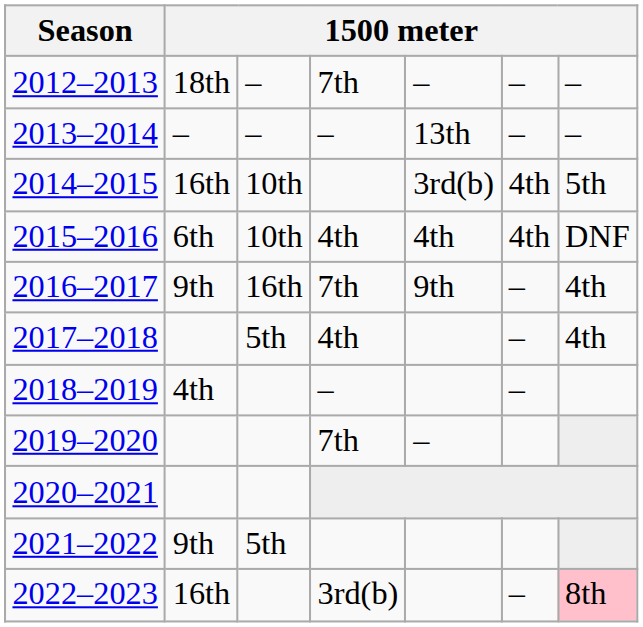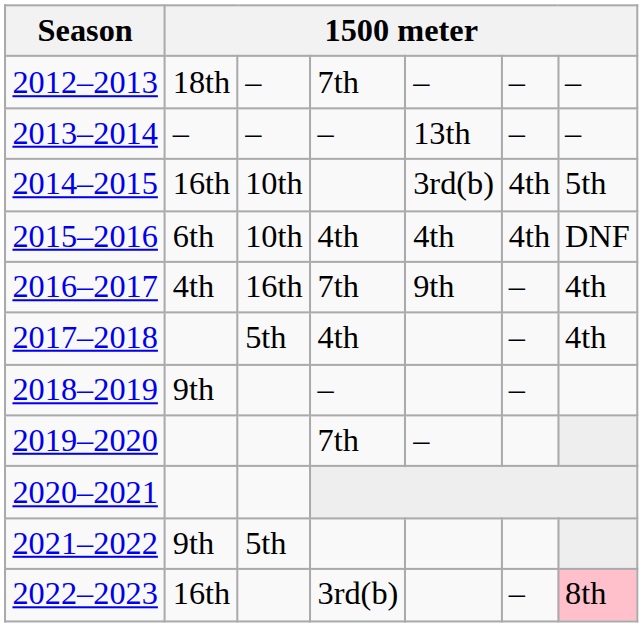(193, 286) 9th -> (193, 286) 4th
(193, 389) 4th -> (193, 389) 9th
